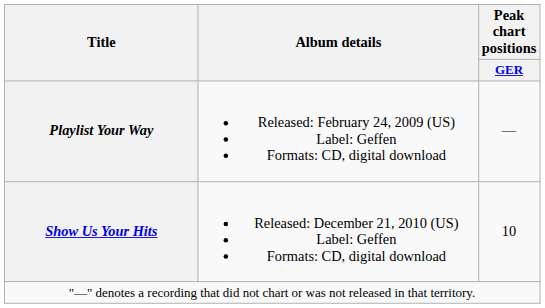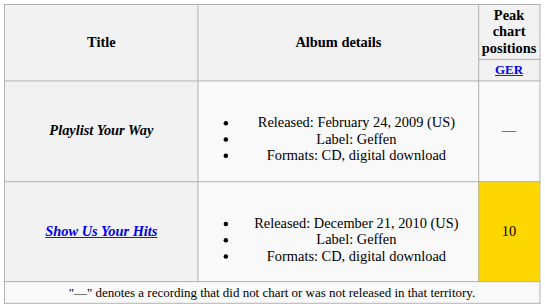(509, 231) no background -> (509, 231) gold background
